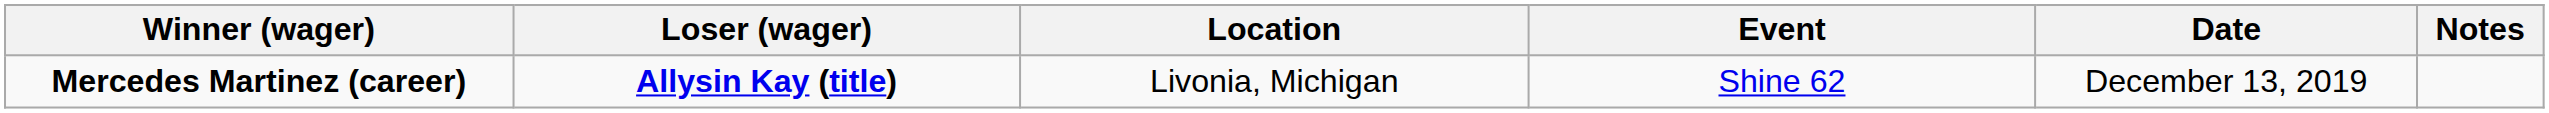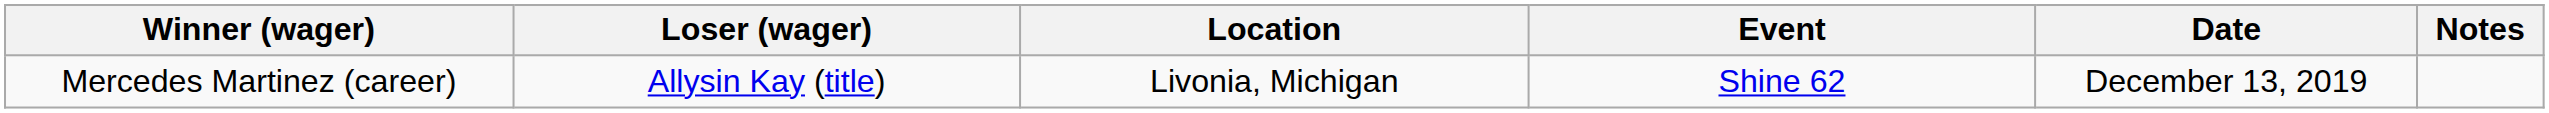(259, 81) bold -> (259, 81) normal
(767, 81) bold -> (767, 81) normal
